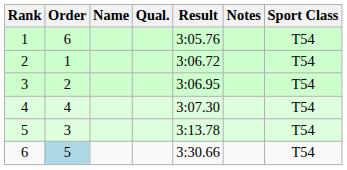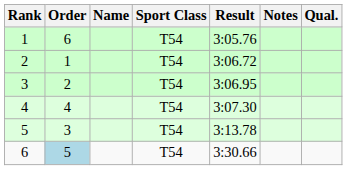columns swapped: (303, 15) <-> (153, 15)
